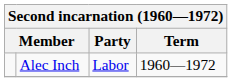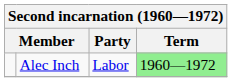(178, 64) no background -> (178, 64) lightgreen background
